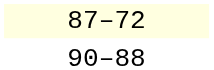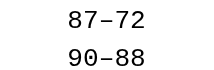(107, 21) lightyellow background -> (107, 21) no background
